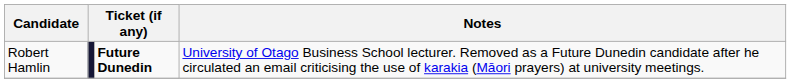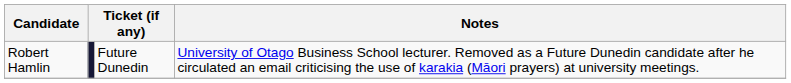(125, 60) bold -> (123, 60) normal
